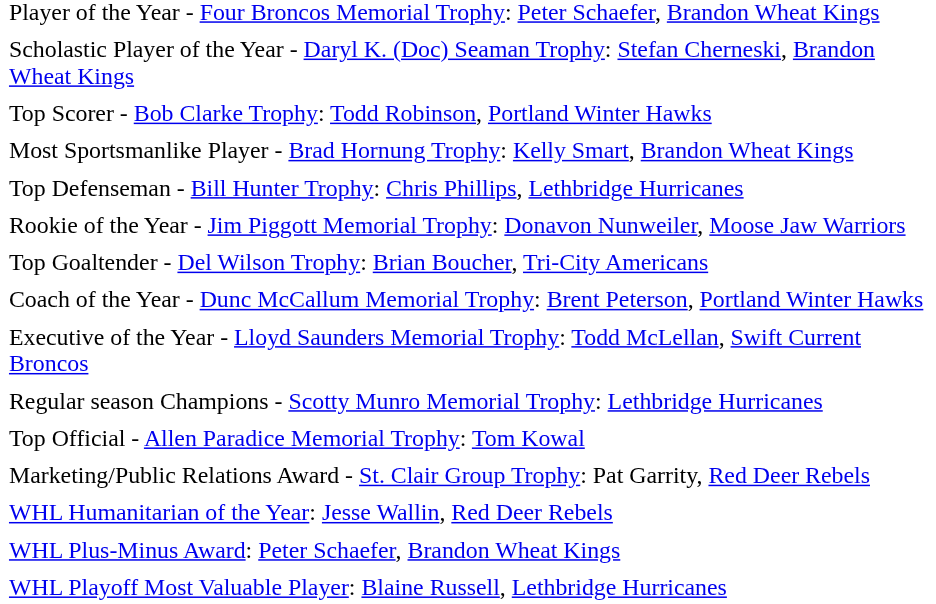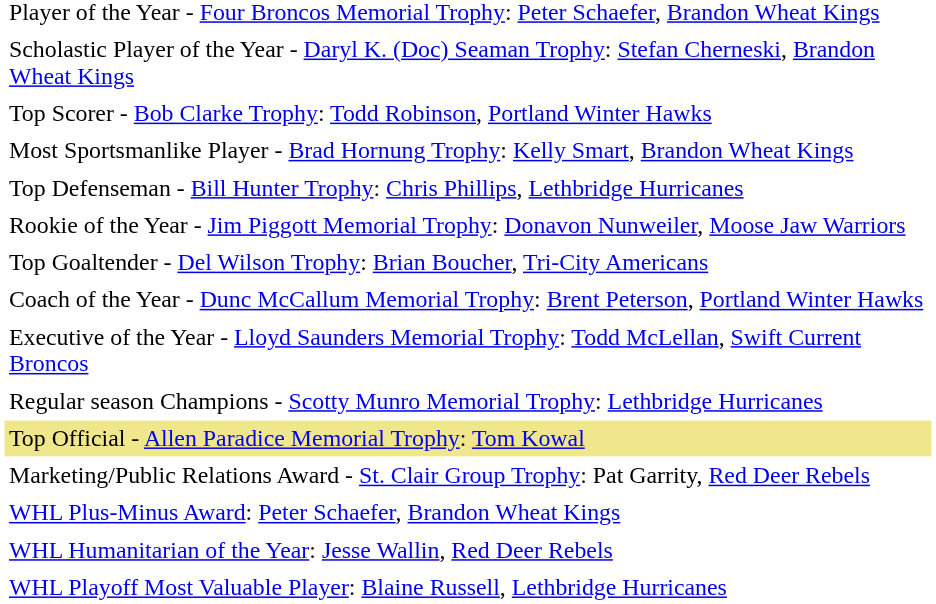(297, 438) no background -> (297, 438) khaki background
(311, 512) WHL Humanitarian of the Year: Jesse Wallin, Red Deer Rebels -> (315, 512) WHL Plus-Minus Award: Peter Schaefer, Brandon Wheat Kings
(315, 550) WHL Plus-Minus Award: Peter Schaefer, Brandon Wheat Kings -> (311, 550) WHL Humanitarian of the Year: Jesse Wallin, Red Deer Rebels
